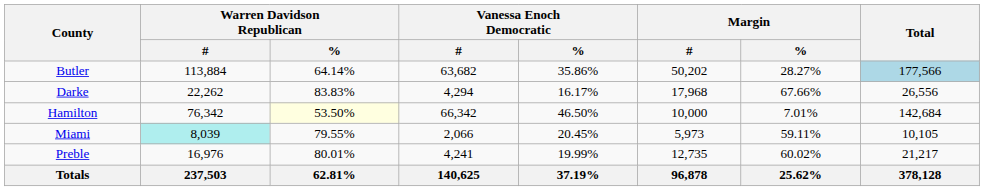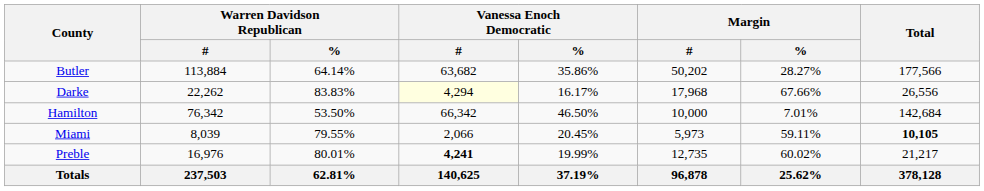(920, 71) lightblue background -> (920, 71) no background
(459, 92) no background -> (459, 92) lightyellow background
(334, 112) lightyellow background -> (334, 112) no background
(205, 133) paleturquoise background -> (205, 133) no background
(920, 133) normal -> (920, 133) bold
(459, 154) normal -> (459, 154) bold
